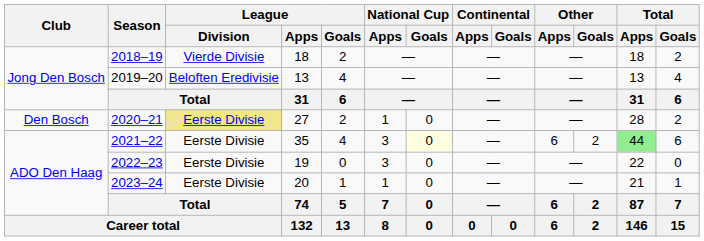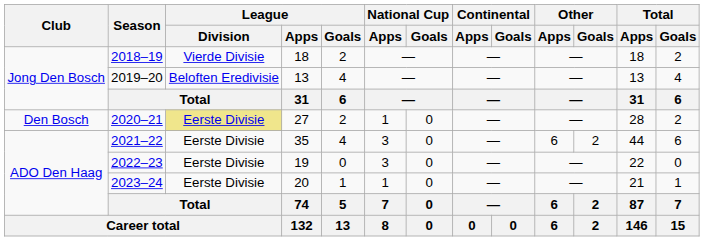(429, 141) lightyellow background -> (429, 141) no background
(637, 141) lightgreen background -> (637, 141) no background
